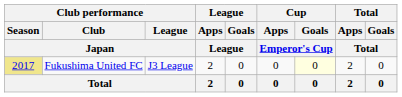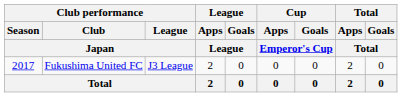(23, 65) khaki background -> (23, 65) no background
(315, 65) lightyellow background -> (315, 65) no background
